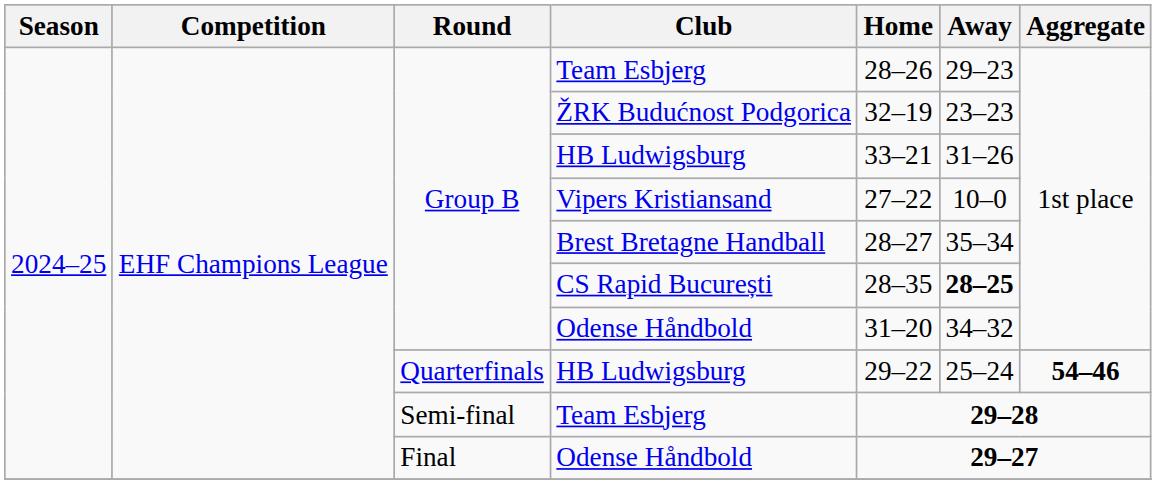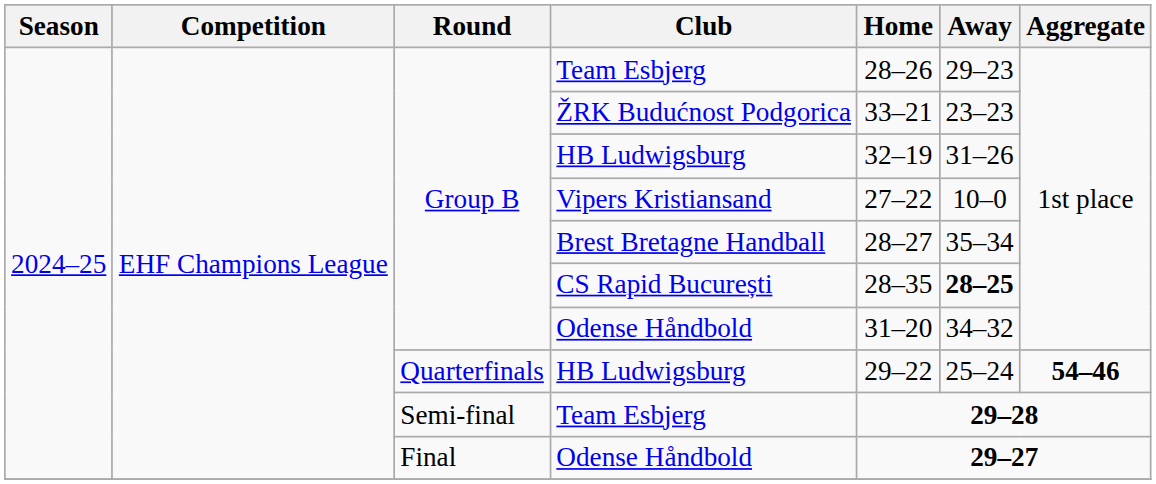(898, 112) 32–19 -> (898, 112) 33–21
(898, 155) 33–21 -> (898, 155) 32–19
